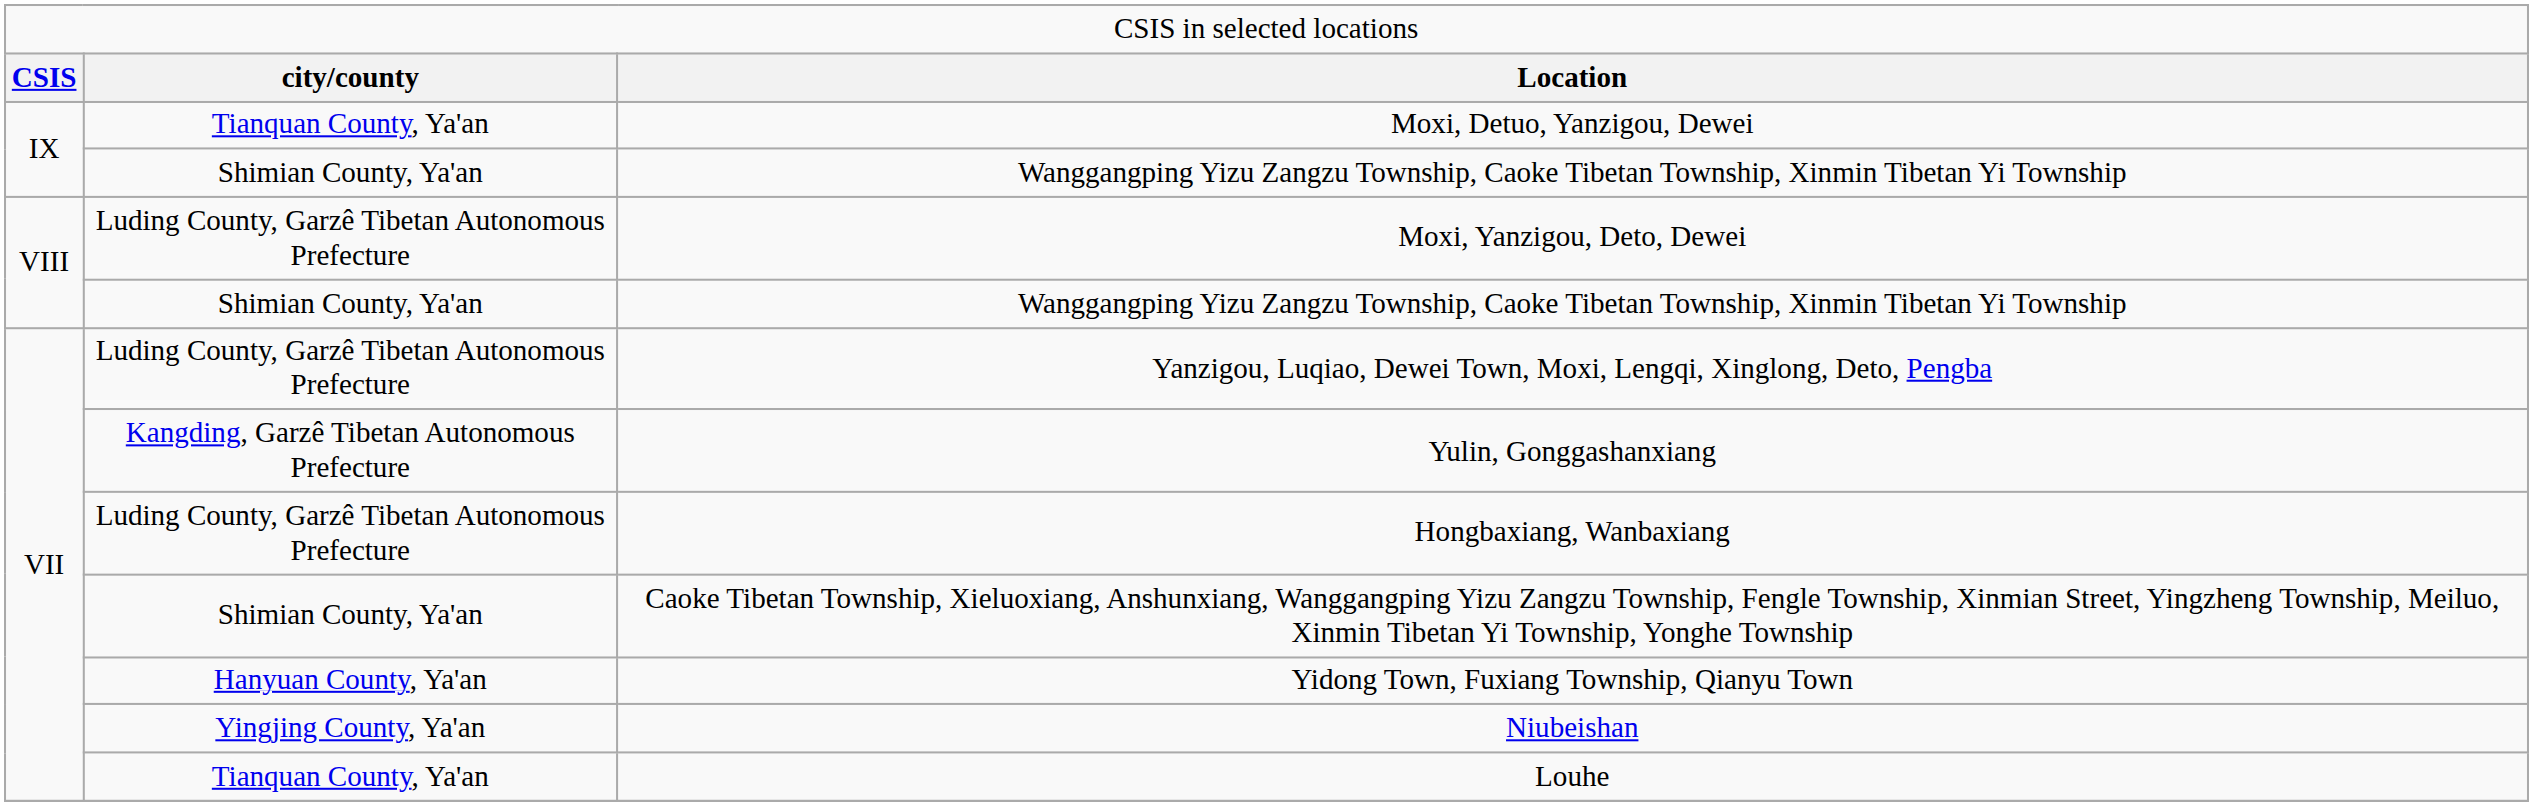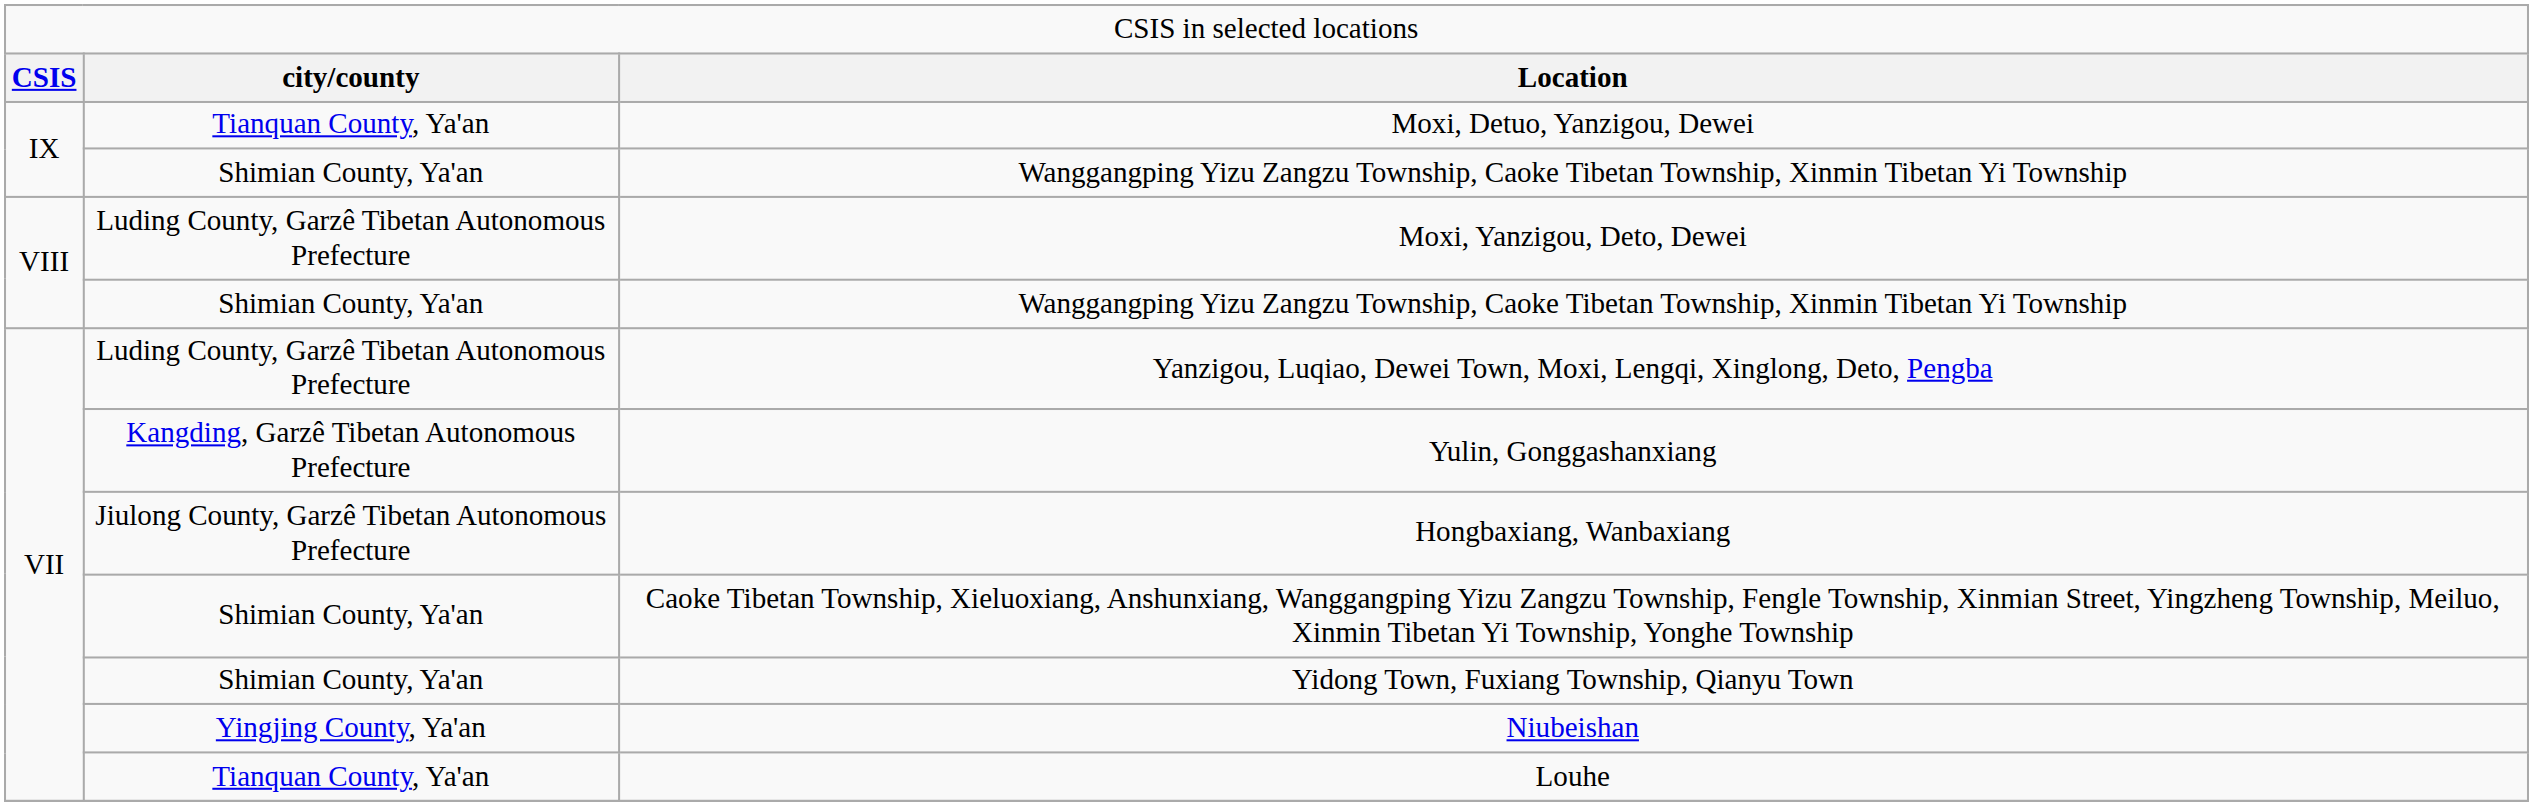(350, 532) Luding County, Garzê Tibetan Autonomous Prefecture -> (351, 532) Jiulong County, Garzê Tibetan Autonomous Prefecture
(350, 680) Hanyuan County, Ya'an -> (351, 680) Shimian County, Ya'an
